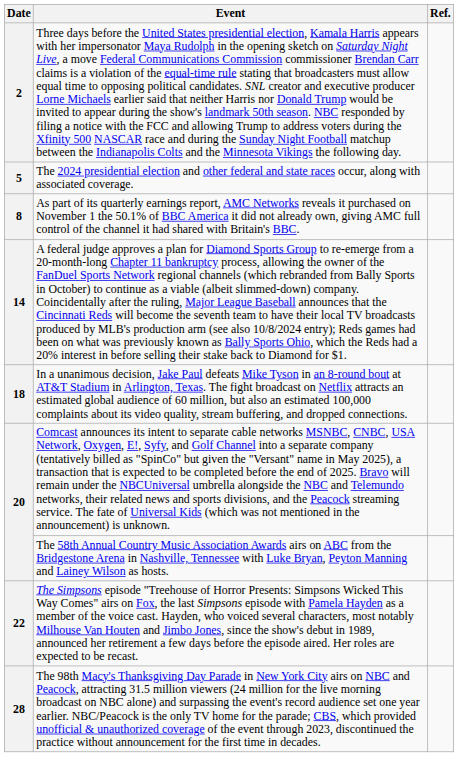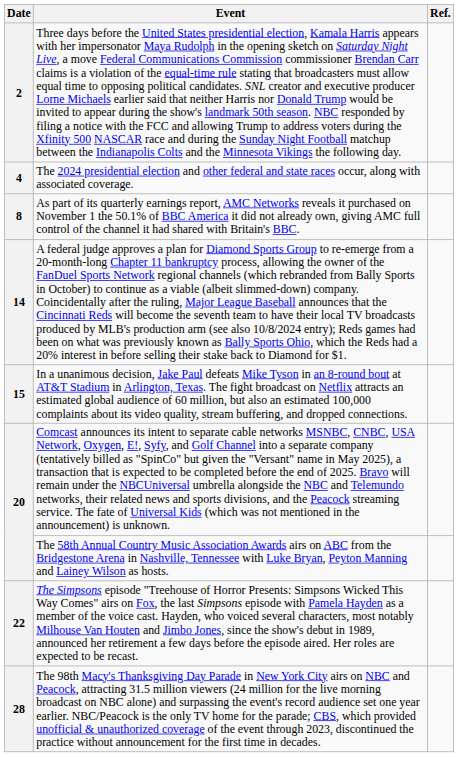(19, 177) 5 -> (19, 177) 4
(19, 394) 18 -> (19, 394) 15
